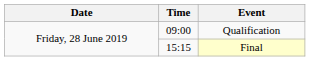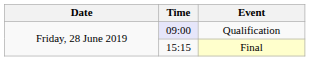(178, 30) no background -> (178, 30) lavender background
